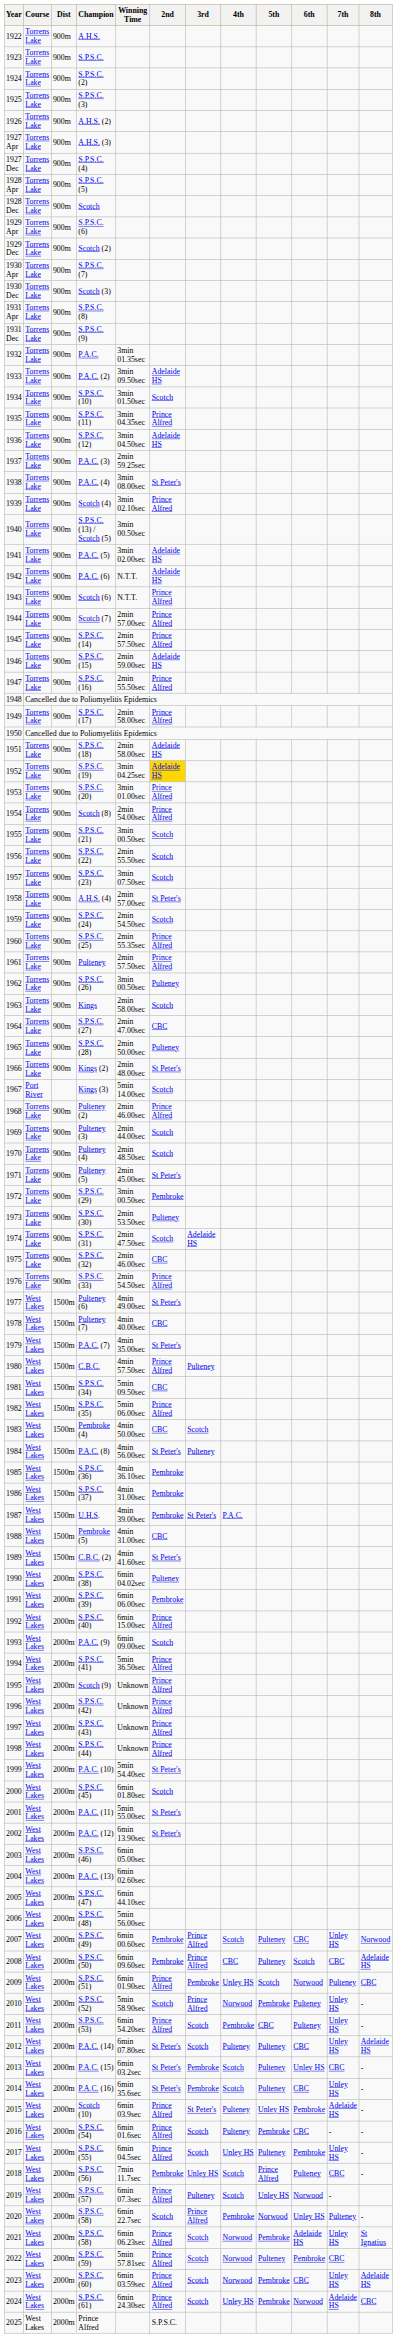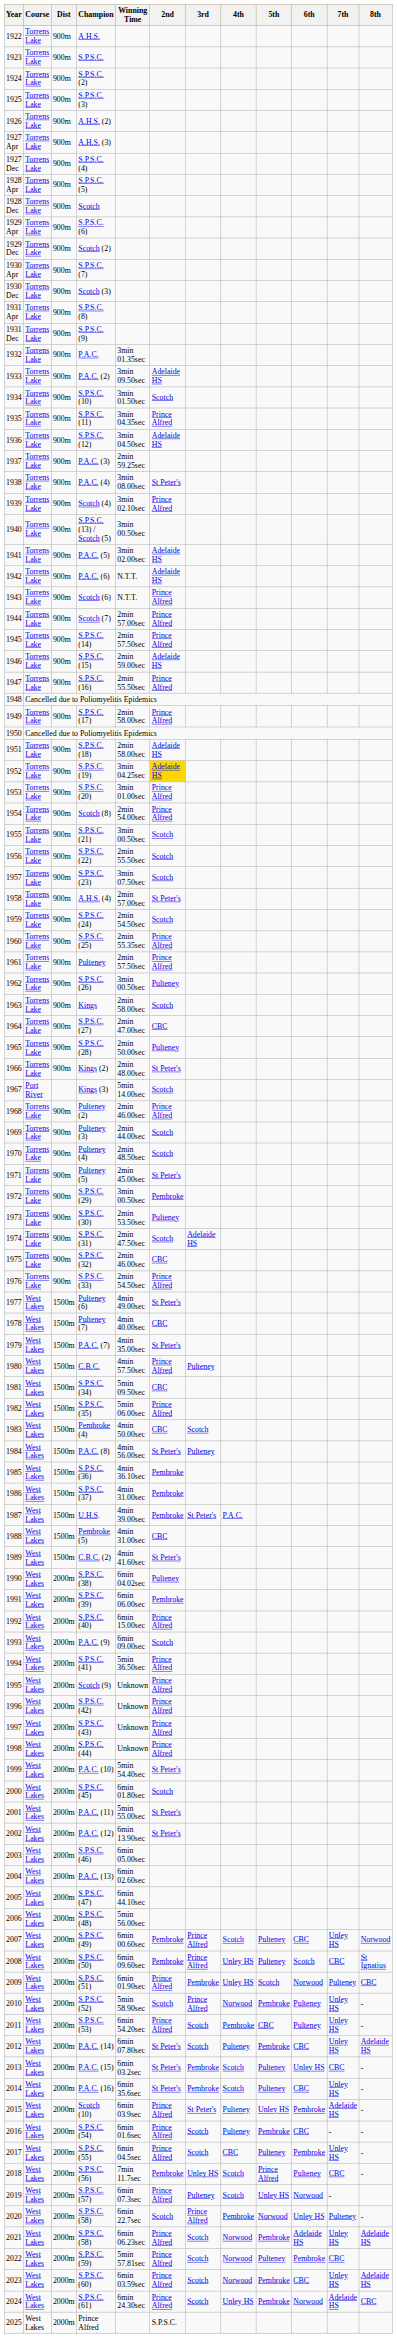(230, 1961) CBC -> (238, 1961) Unley HS
(375, 1961) Adelaide HS -> (373, 1961) St Ignatius
(272, 2046) Pulteney -> (274, 2046) Pembroke
(238, 2152) Unley HS -> (230, 2152) CBC
(373, 2237) St Ignatius -> (375, 2237) Adelaide HS
